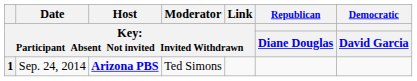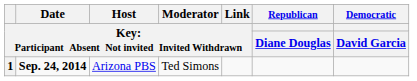(52, 66) normal -> (53, 66) bold
(125, 66) bold -> (124, 66) normal
